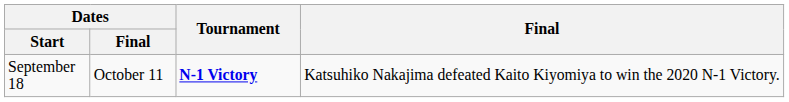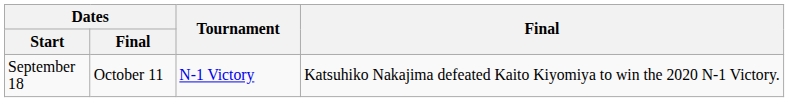(218, 75) bold -> (217, 75) normal
